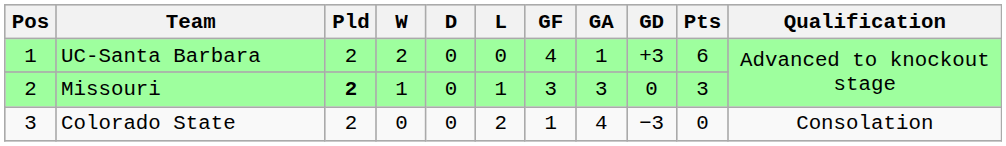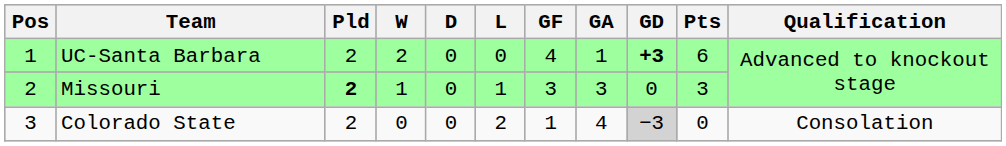(652, 56) normal -> (652, 56) bold
(652, 123) no background -> (652, 123) lightgrey background
